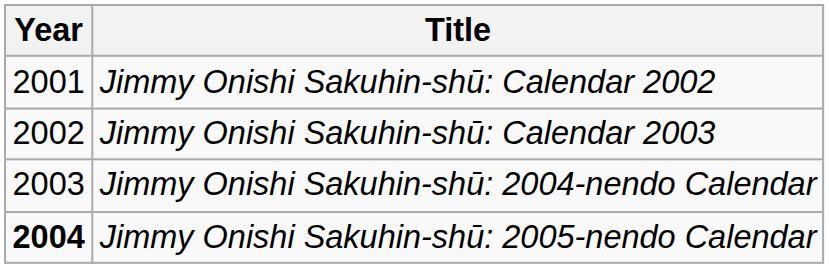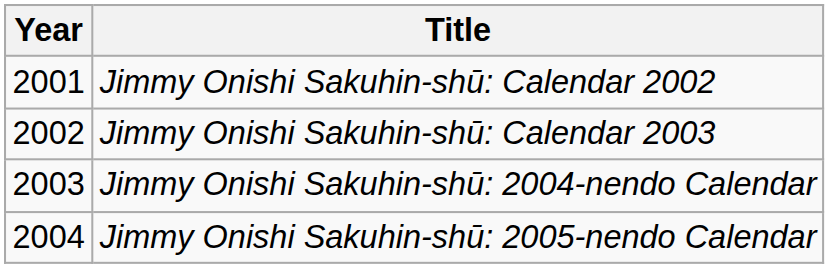(49, 236) bold -> (49, 236) normal
